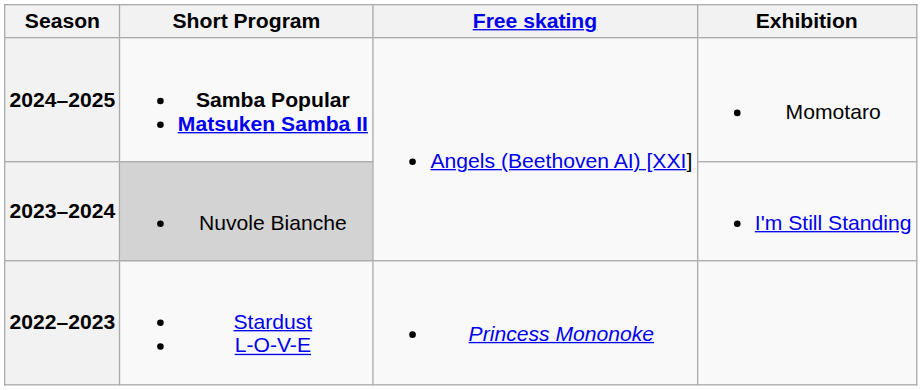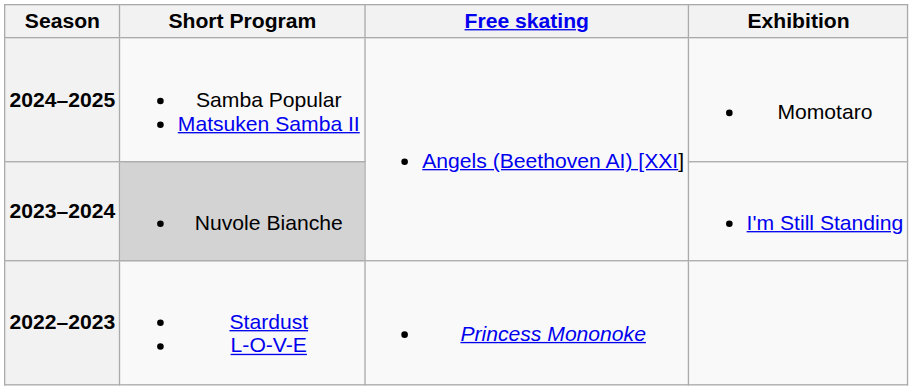(246, 112) bold -> (242, 112) normal
